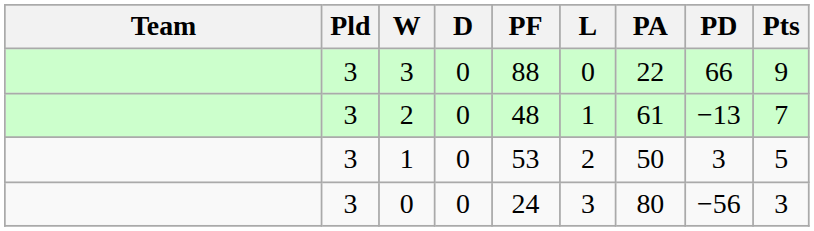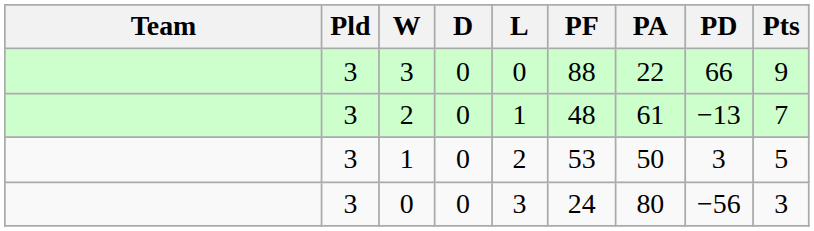columns swapped: (588, 26) <-> (525, 26)
